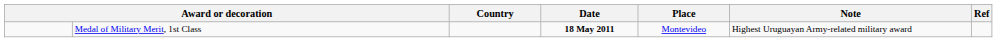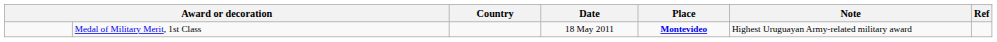(589, 29) bold -> (589, 29) normal
(684, 29) normal -> (684, 29) bold
